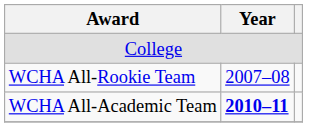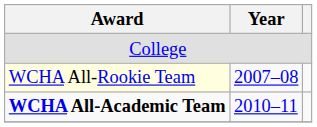(102, 77) no background -> (102, 77) lightyellow background
(113, 106) normal -> (117, 106) bold
(257, 106) bold -> (266, 106) normal
